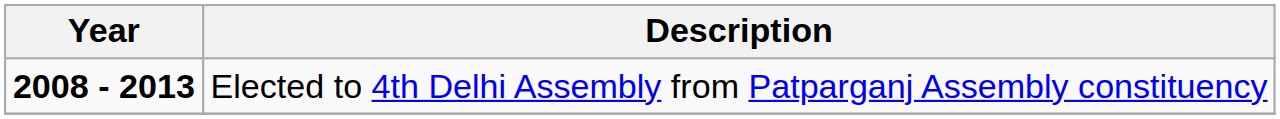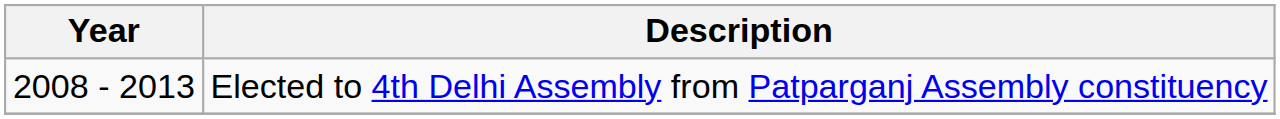(104, 85) bold -> (104, 85) normal
